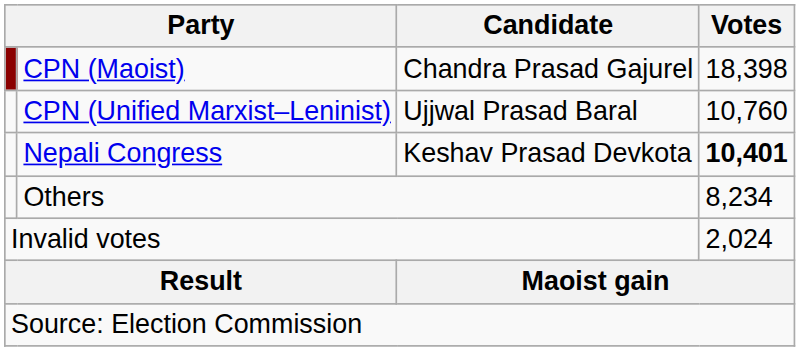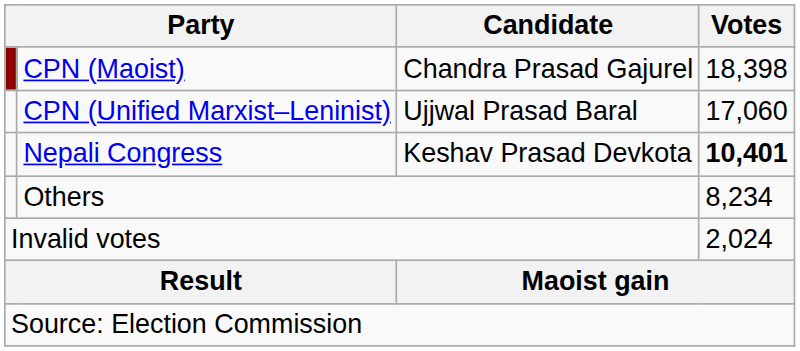(747, 111) 10,760 -> (747, 111) 17,060
